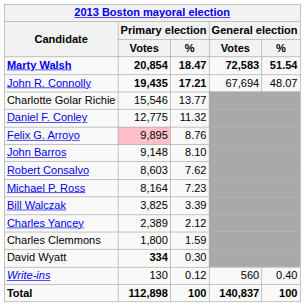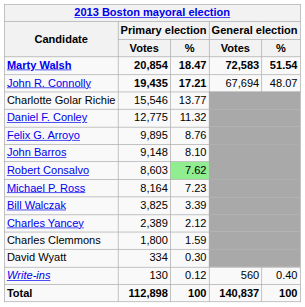(154, 135) pink background -> (154, 135) no background
(196, 170) no background -> (196, 170) lightgreen background
(159, 258) bold -> (159, 258) normal
